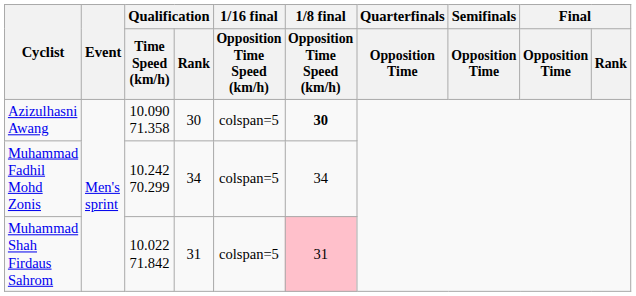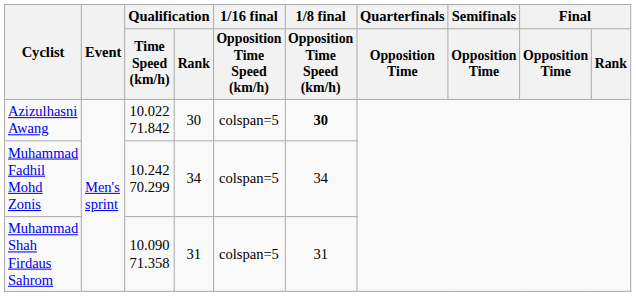(150, 120) 10.090 71.358 -> (150, 120) 10.022 71.842
(150, 254) 10.022 71.842 -> (150, 254) 10.090 71.358
(321, 254) pink background -> (321, 254) no background
